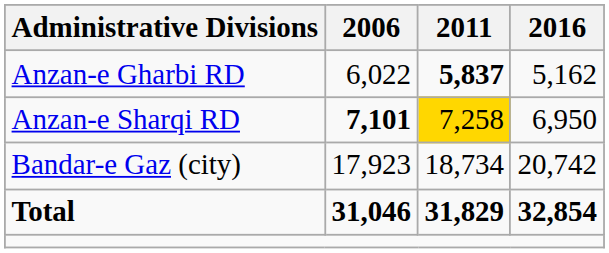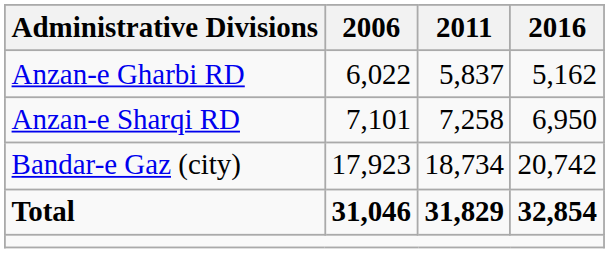(471, 73) bold -> (471, 73) normal
(379, 119) bold -> (379, 119) normal
(471, 119) gold background -> (471, 119) no background
